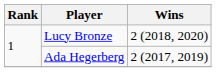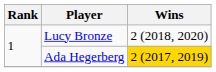(169, 56) no background -> (169, 56) gold background
